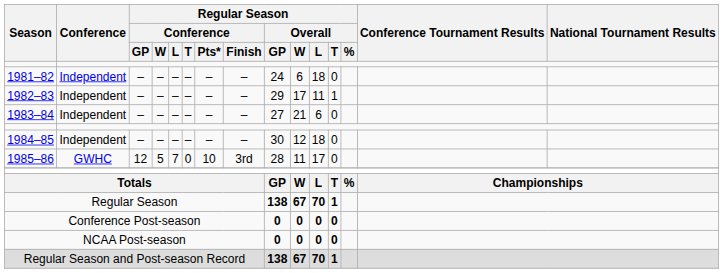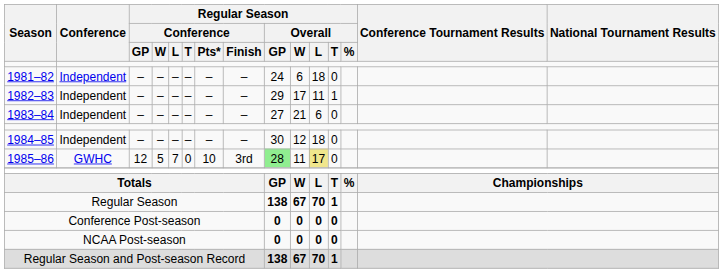(277, 158) no background -> (277, 158) lightgreen background
(318, 158) no background -> (318, 158) khaki background
